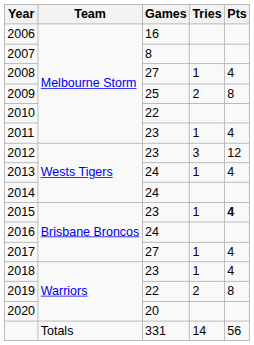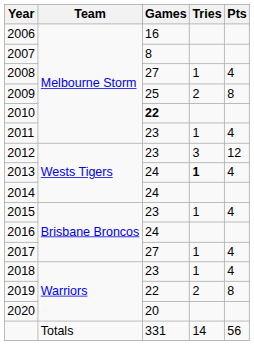(152, 113) normal -> (152, 113) bold
(196, 172) normal -> (196, 172) bold
(231, 212) bold -> (231, 212) normal
